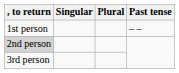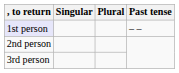(27, 28) no background -> (27, 28) lavender background
(29, 44) lightgrey background -> (29, 44) no background
